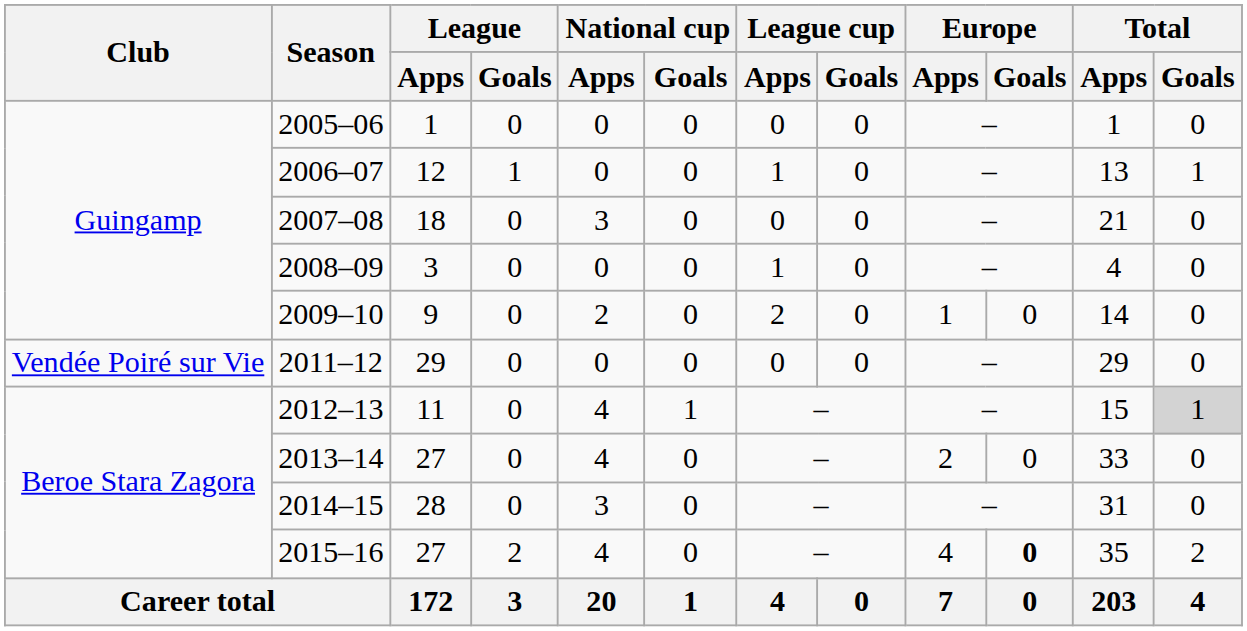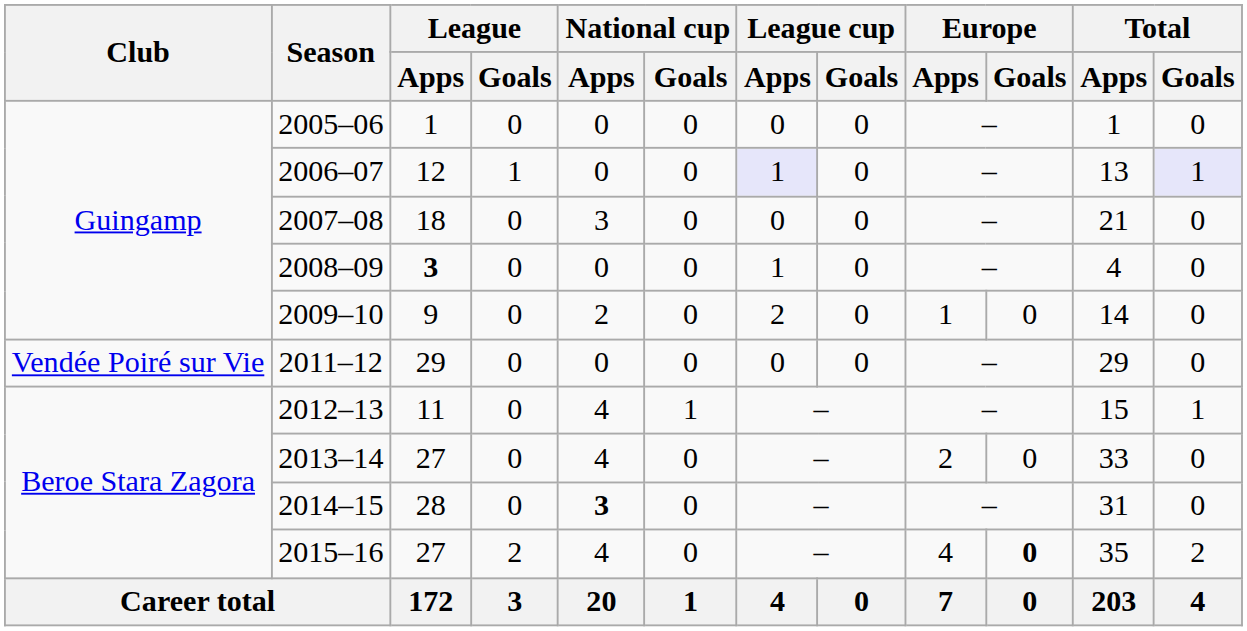(777, 171) no background -> (777, 171) lavender background
(1198, 171) no background -> (1198, 171) lavender background
(431, 266) normal -> (431, 266) bold
(1198, 409) lightgrey background -> (1198, 409) no background
(601, 505) normal -> (601, 505) bold
